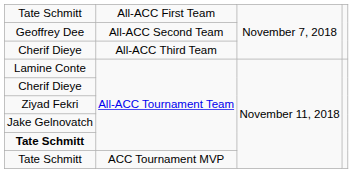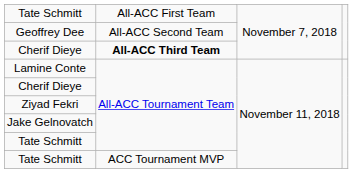(166, 50) normal -> (166, 50) bold
(50, 141) bold -> (50, 141) normal
